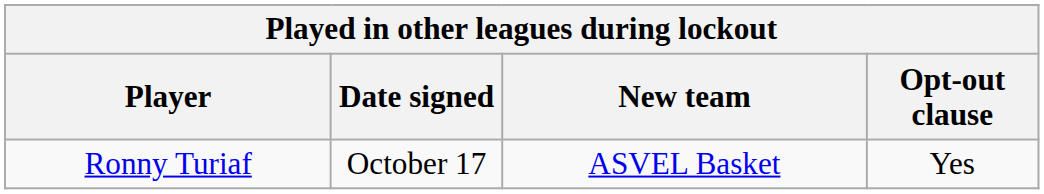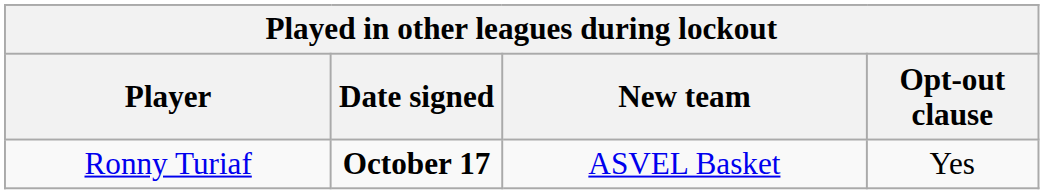(417, 163) normal -> (417, 163) bold
